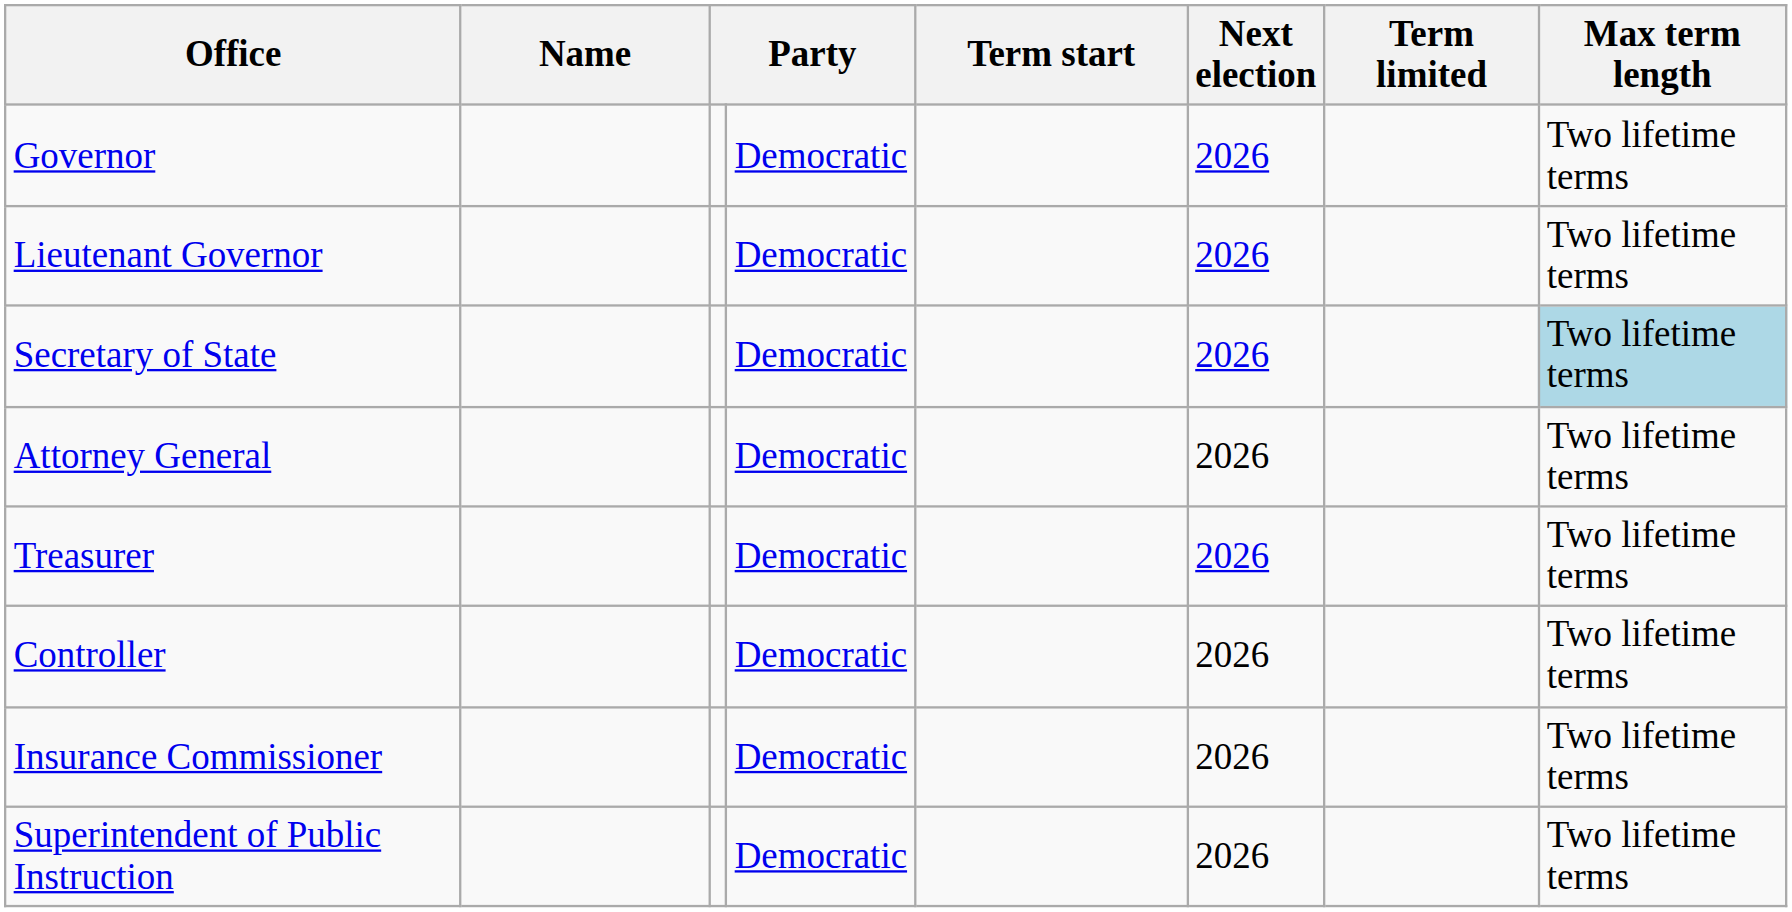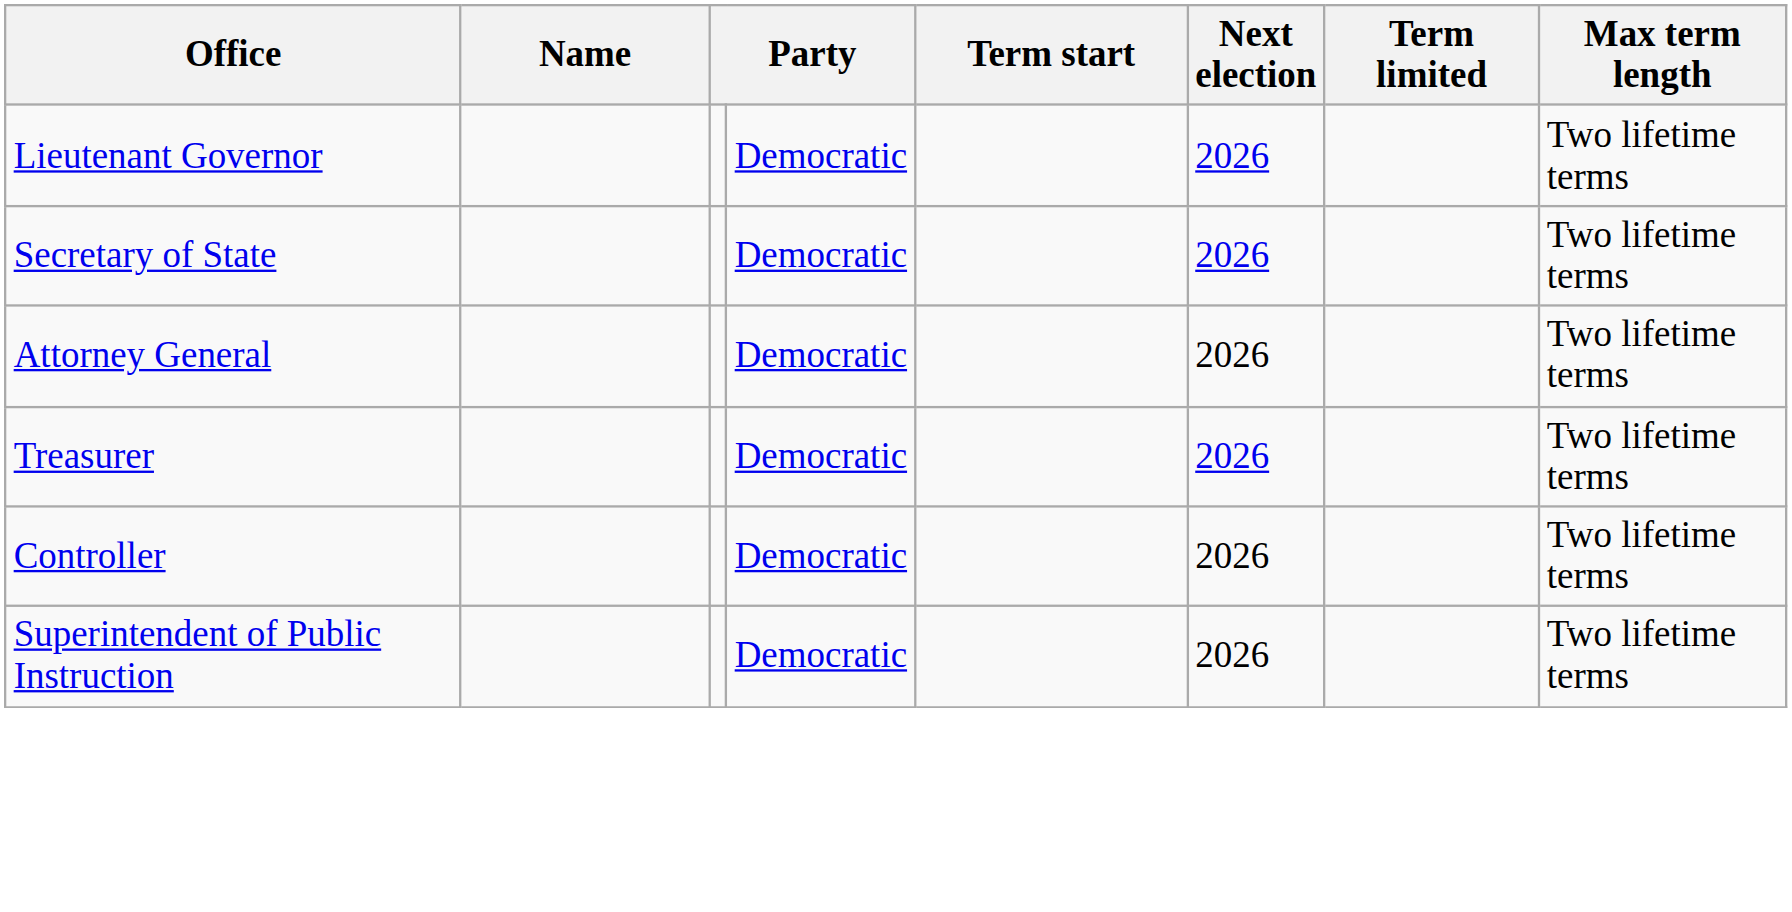- row: (84, 154)
(1641, 355) lightblue background -> (1641, 254) no background
- row: (198, 755)
